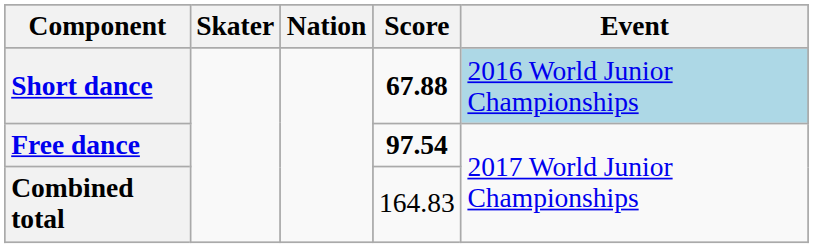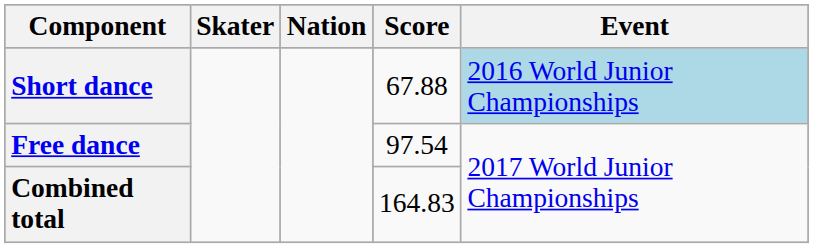(417, 85) bold -> (417, 85) normal
(417, 144) bold -> (417, 144) normal
